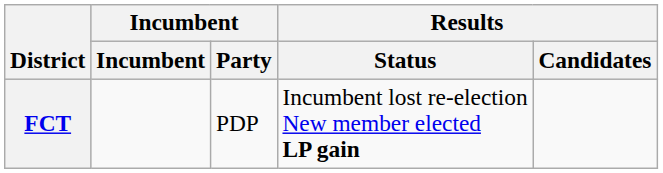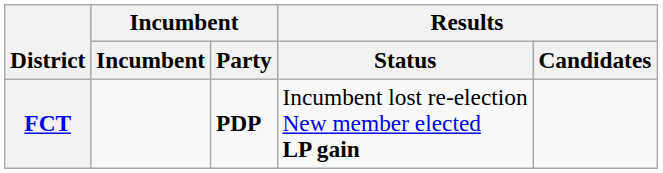(237, 123) normal -> (239, 123) bold
